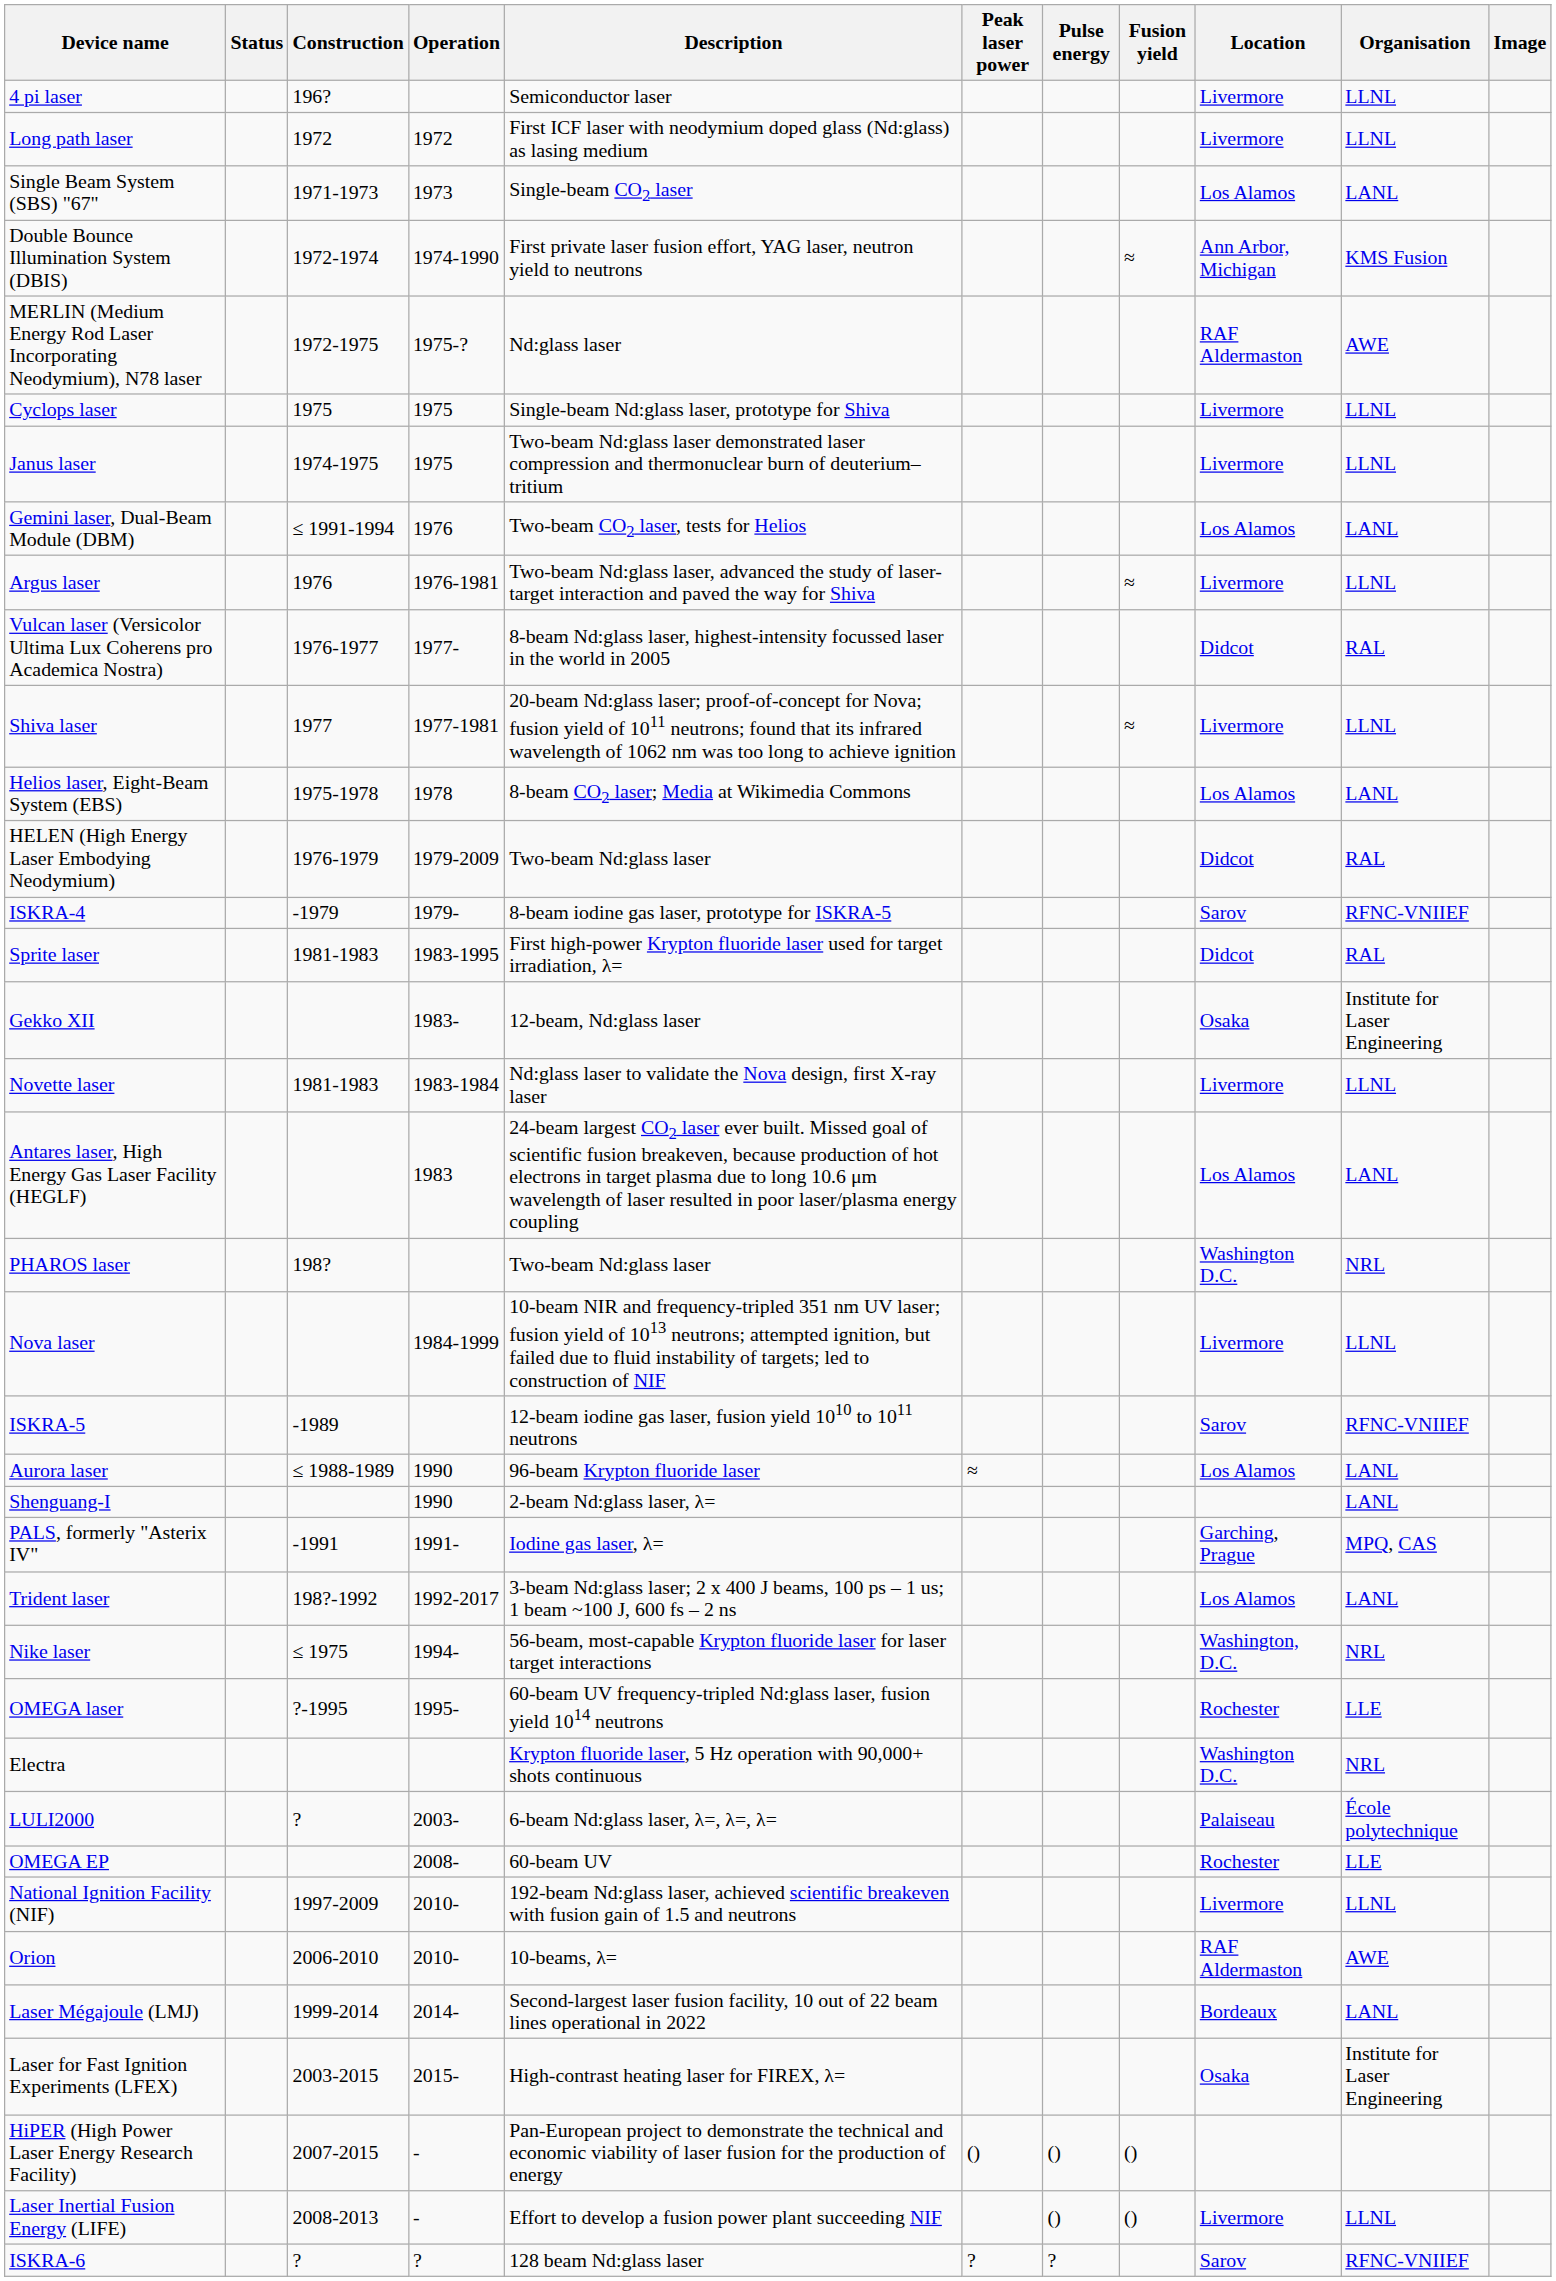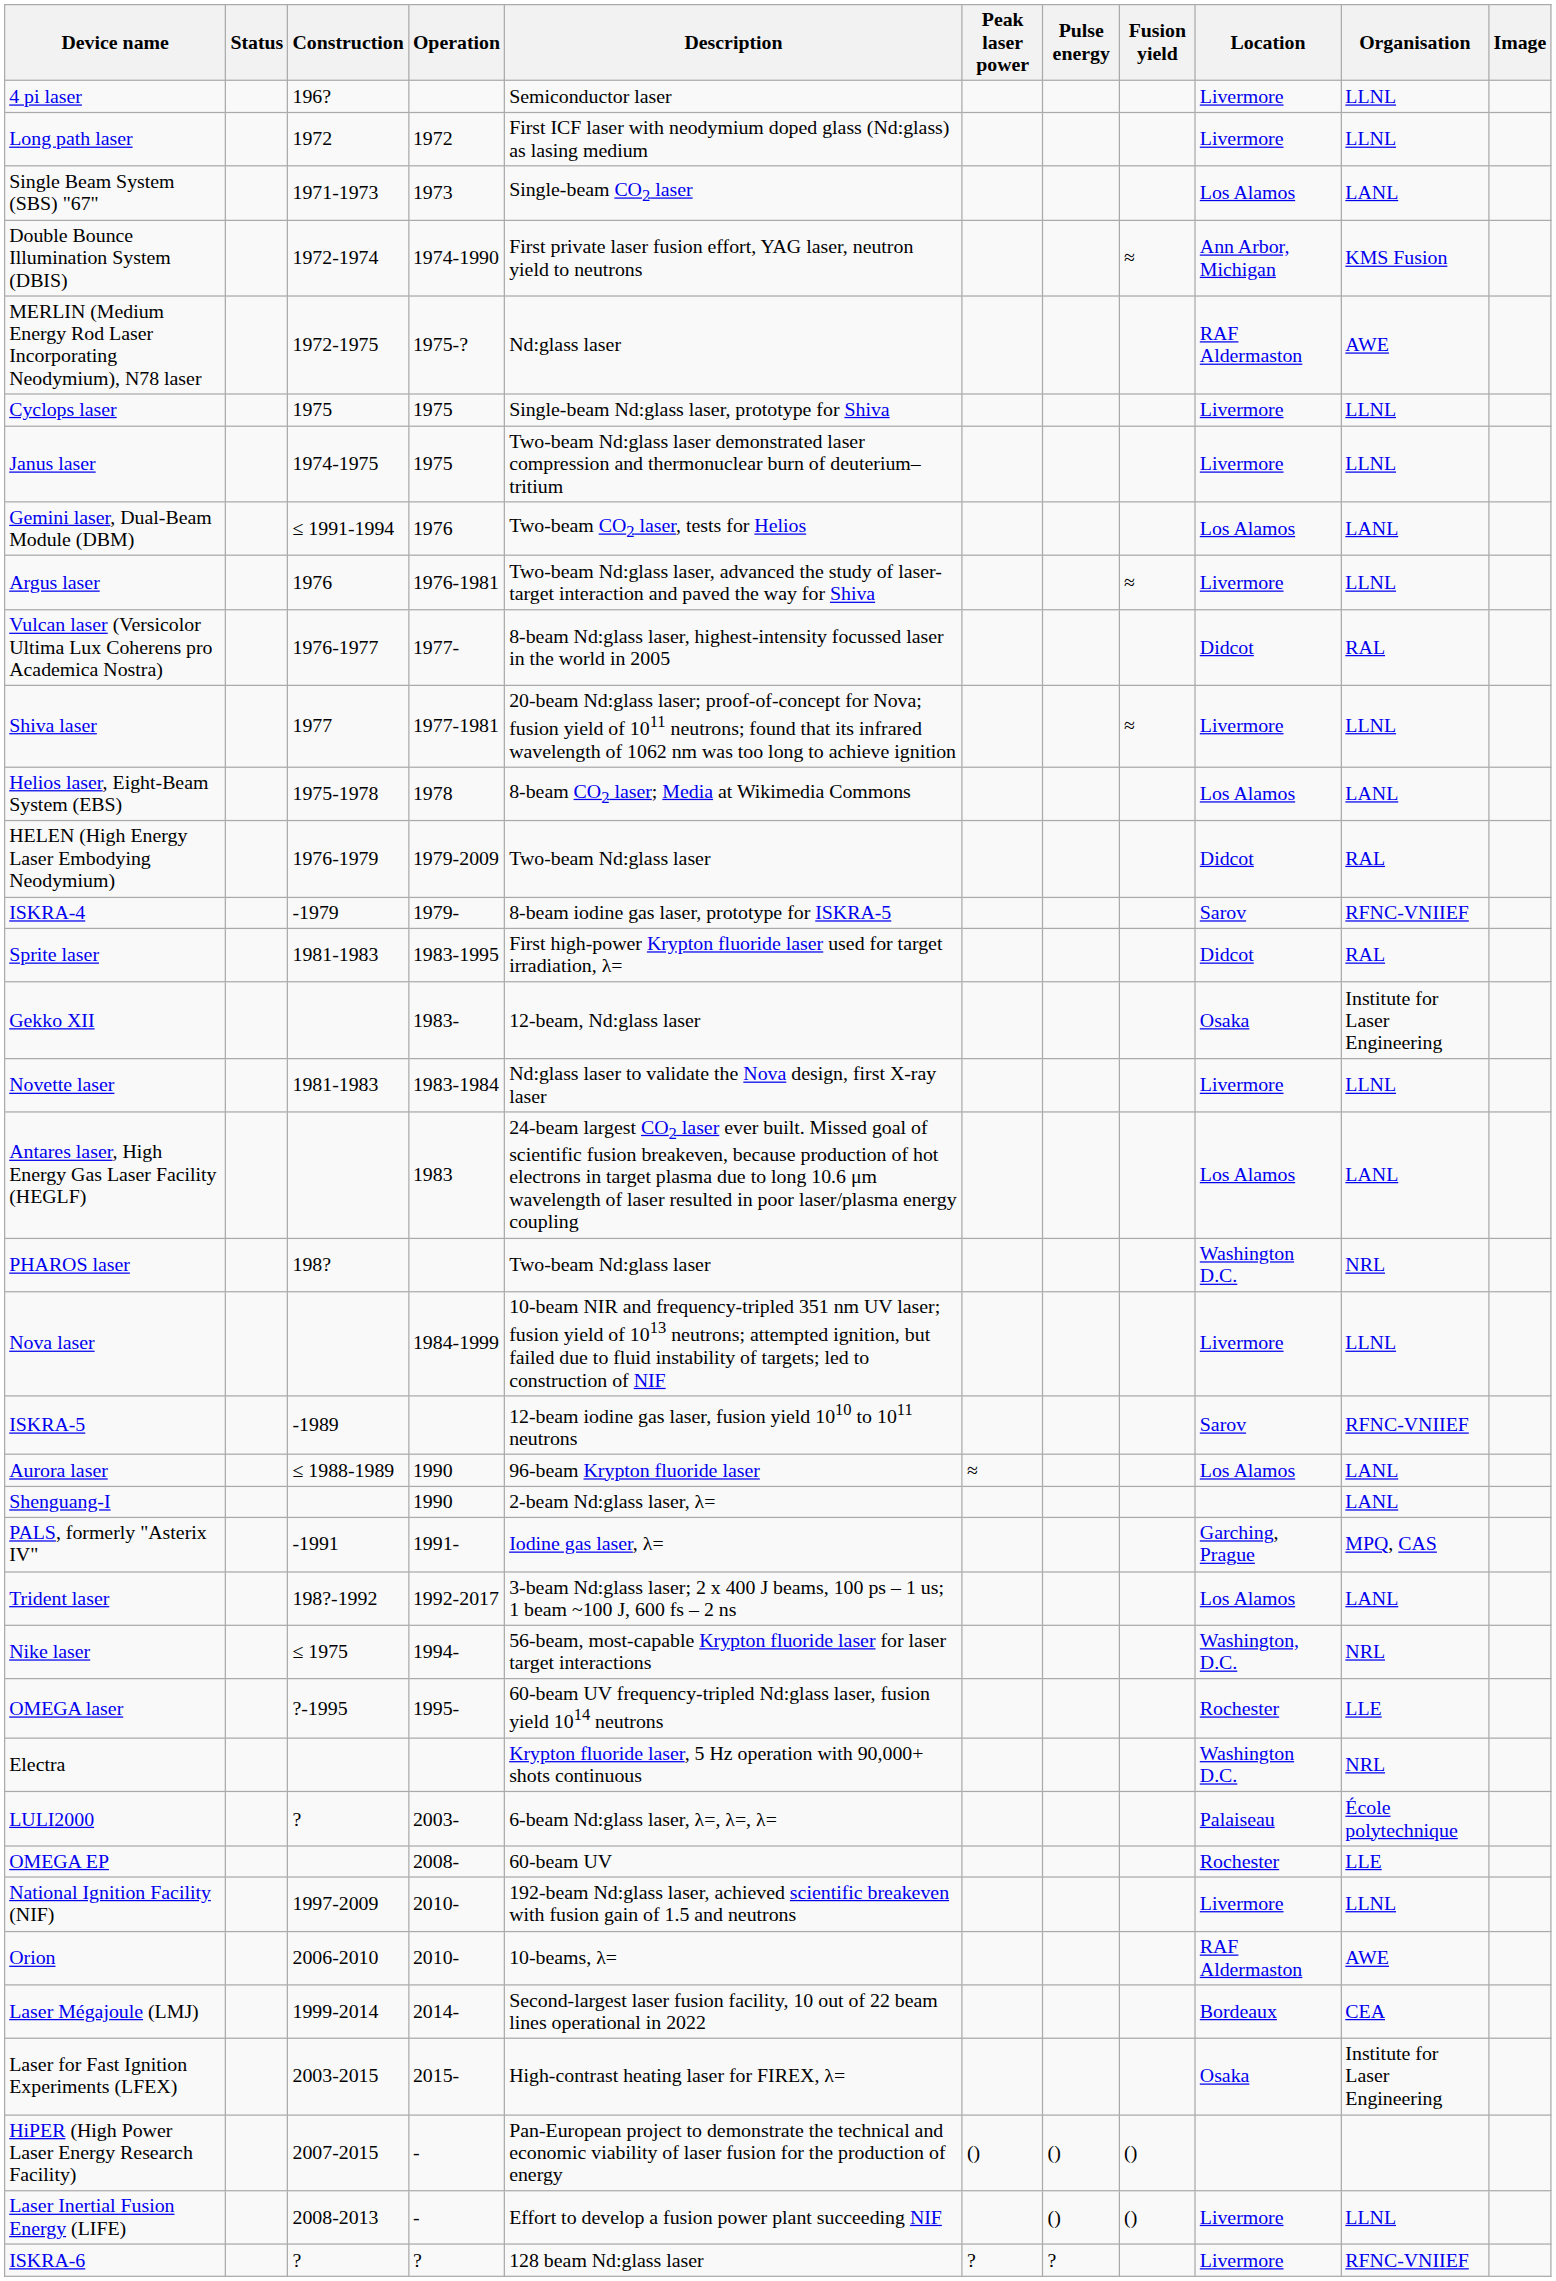(1372, 2011) LANL -> (1365, 2011) CEA
(1223, 2260) Sarov -> (1242, 2260) Livermore
